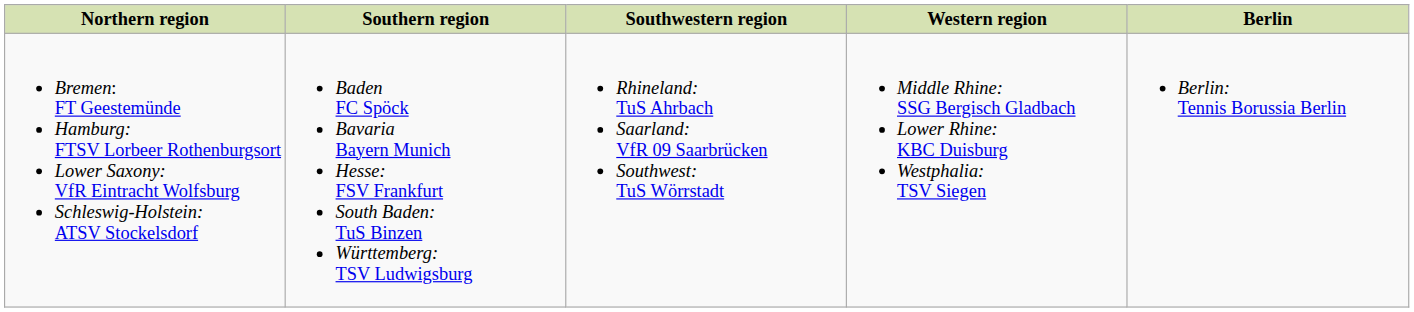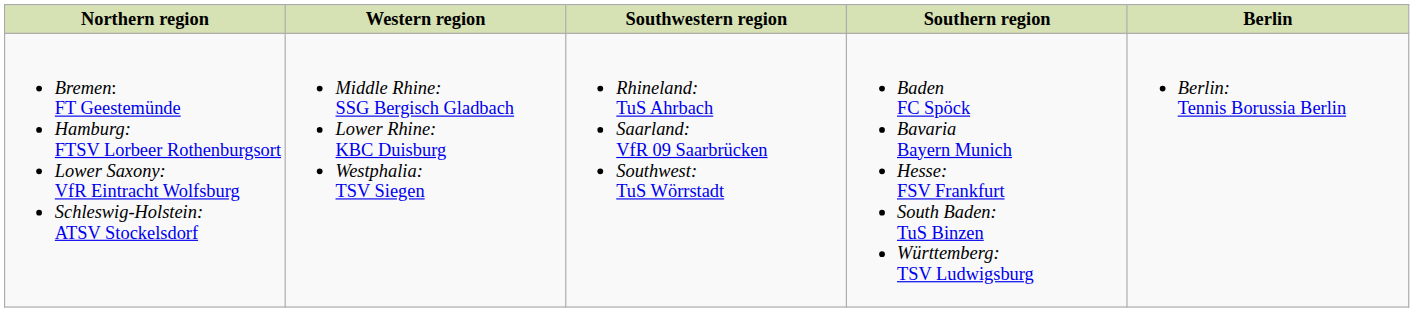columns swapped: (987, 19) <-> (426, 19)
